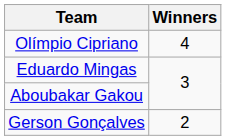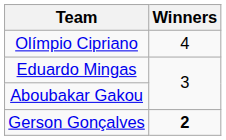(185, 122) normal -> (185, 122) bold
